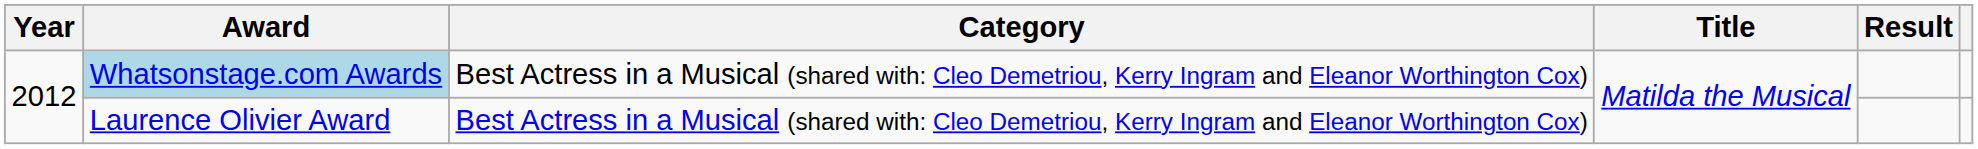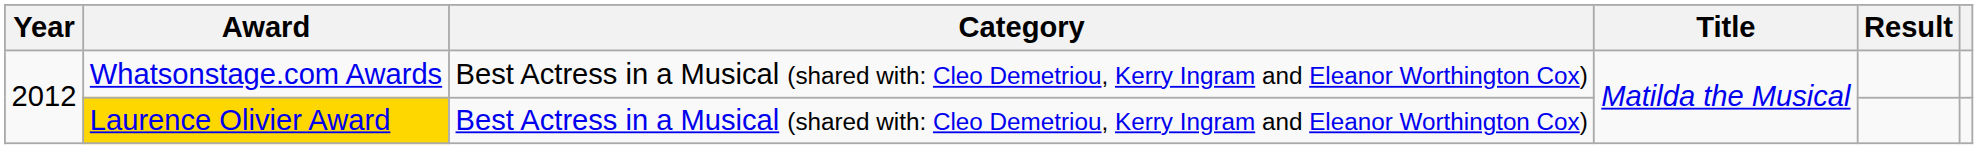(266, 73) lightblue background -> (266, 73) no background
(240, 119) no background -> (240, 119) gold background
